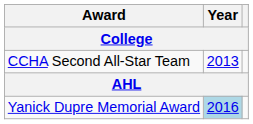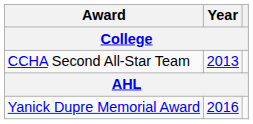(223, 107) lightblue background -> (223, 107) no background
